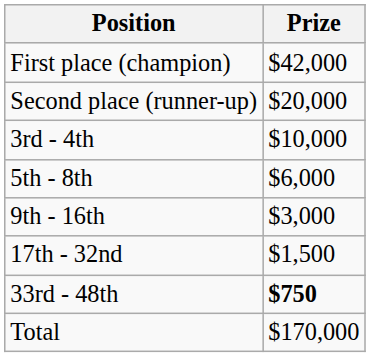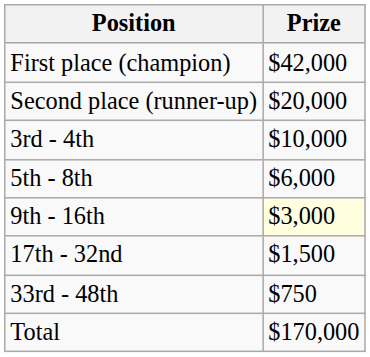(302, 216) no background -> (302, 216) lightyellow background
(293, 293) bold -> (293, 293) normal
